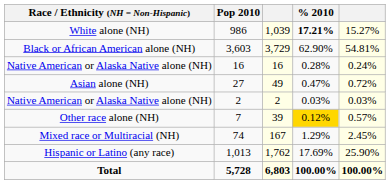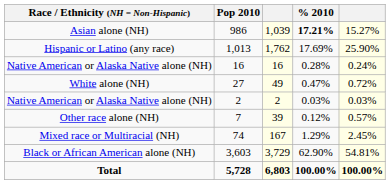(109, 30) White alone (NH) -> (109, 30) Asian alone (NH)
rows swapped: (238, 48) <-> (238, 153)
(109, 83) Asian alone (NH) -> (109, 83) White alone (NH)
(316, 118) gold background -> (316, 118) no background
